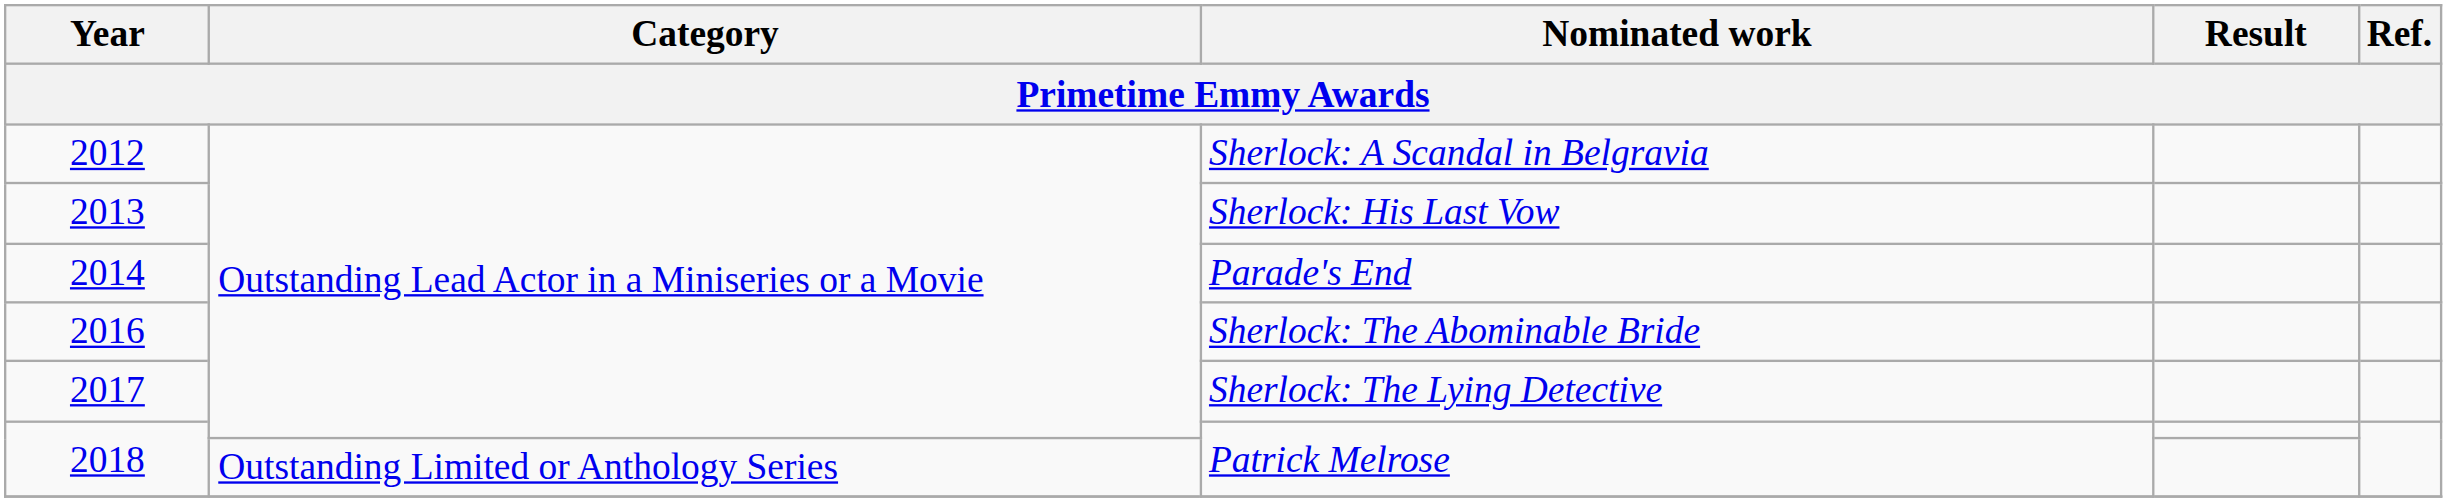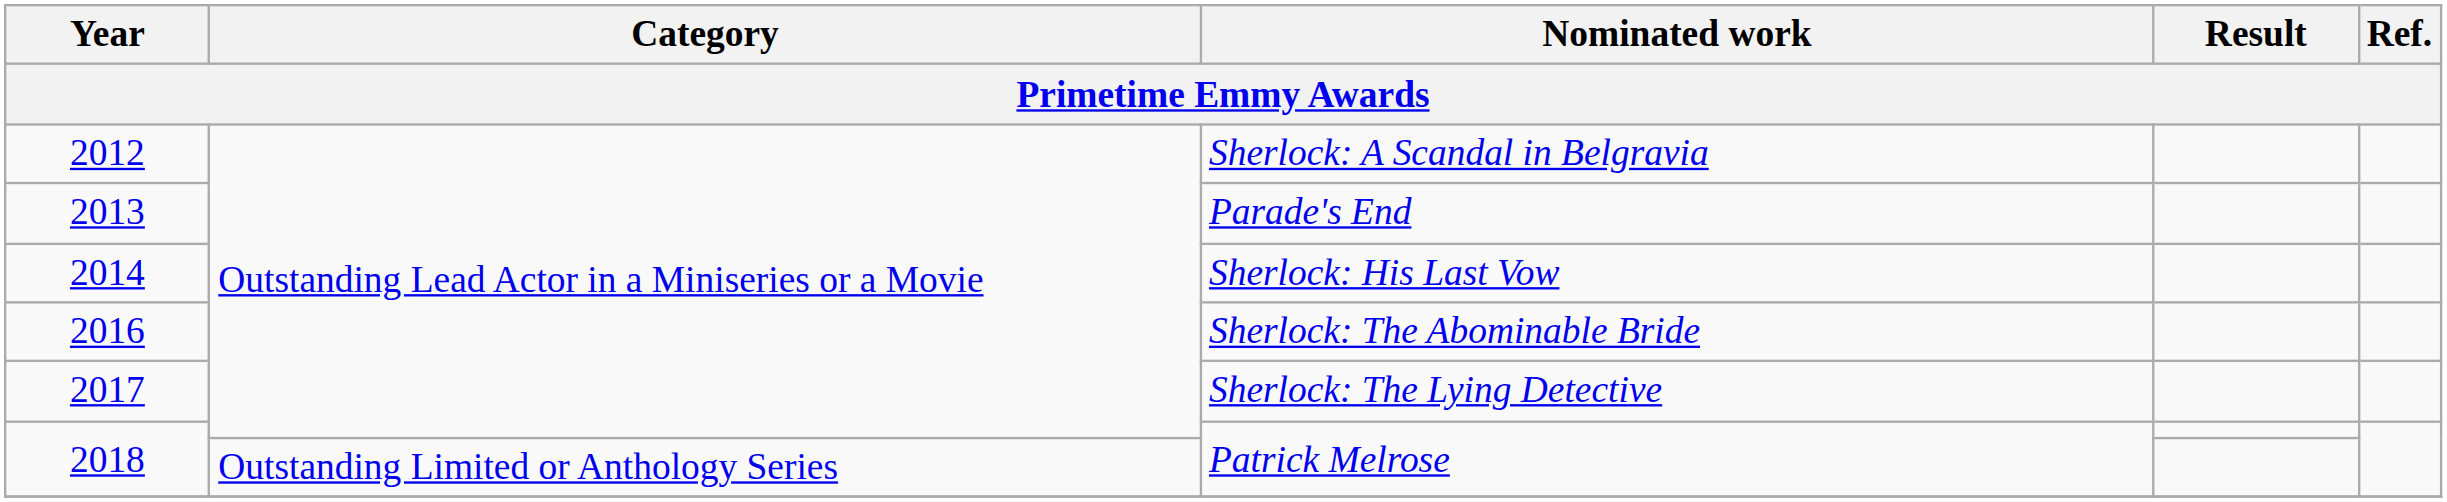(1384, 212) Sherlock: His Last Vow -> (1310, 212) Parade's End
(1310, 271) Parade's End -> (1384, 271) Sherlock: His Last Vow
